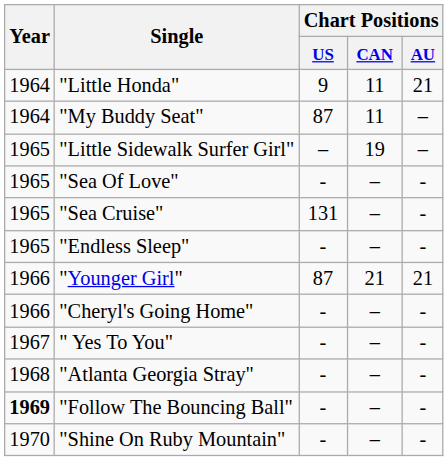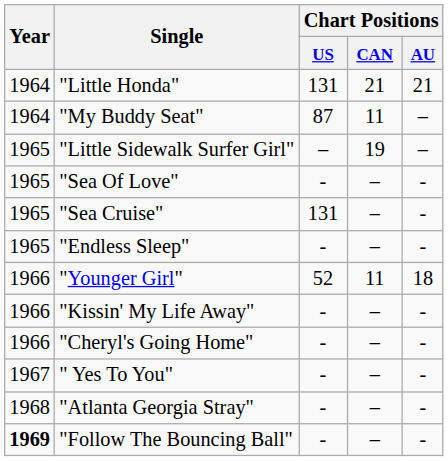(323, 85) 9 -> (323, 85) 131
(375, 85) 11 -> (375, 85) 21
(323, 278) 87 -> (323, 278) 52
(375, 278) 21 -> (375, 278) 11
(423, 278) 21 -> (423, 278) 18
+ row: (157, 310)
- row: (172, 439)
